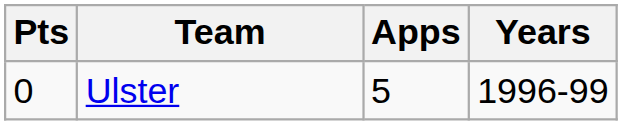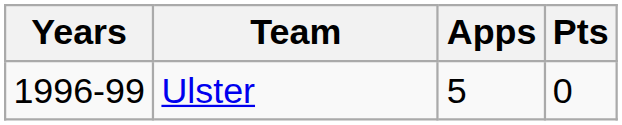columns swapped: (543, 32) <-> (41, 32)
